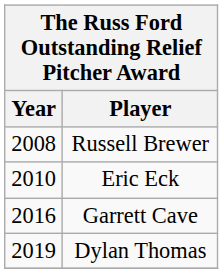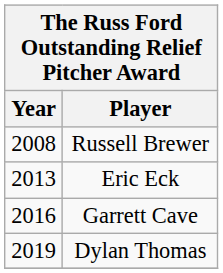(34, 179) 2010 -> (34, 179) 2013
